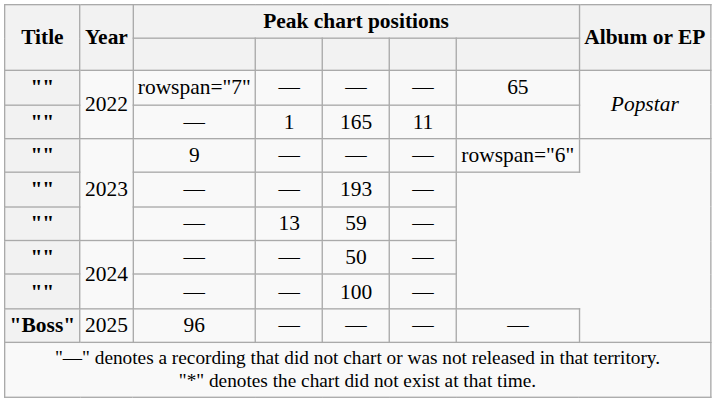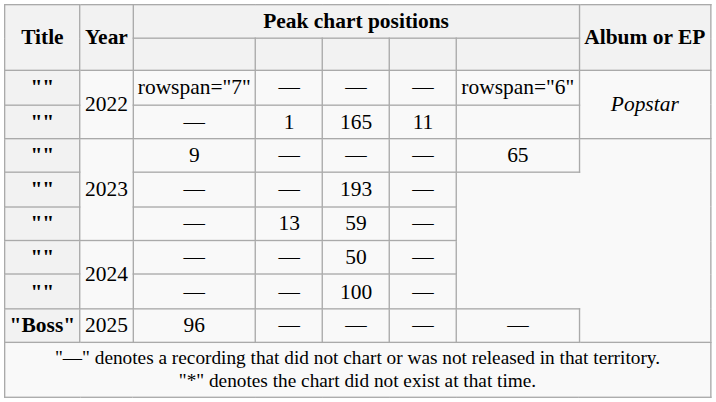(518, 87) 65 -> (518, 87) rowspan="6"
(518, 155) rowspan="6" -> (518, 155) 65
